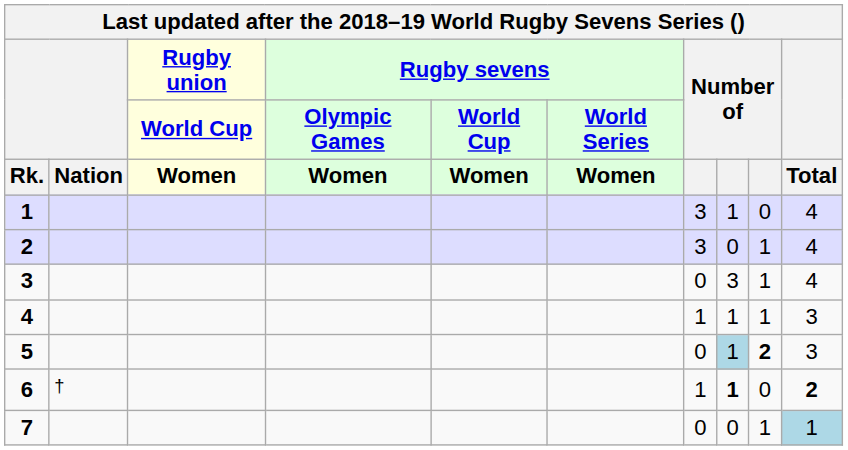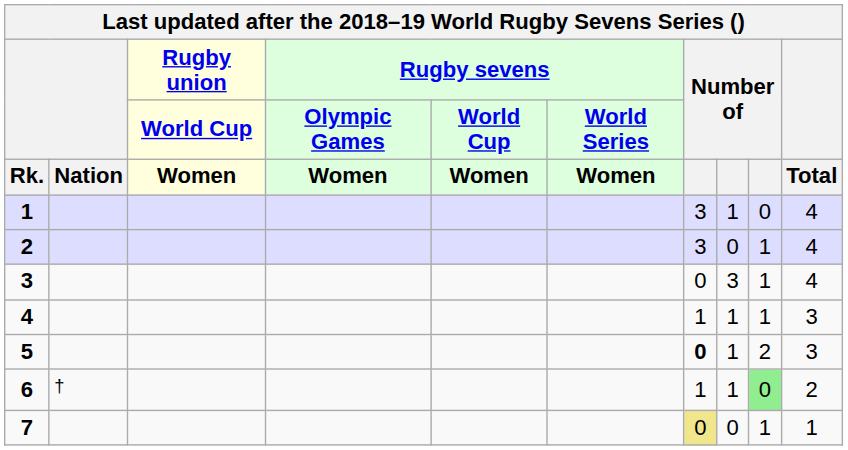(700, 351) normal -> (700, 351) bold
(733, 351) lightblue background -> (733, 351) no background
(765, 351) bold -> (765, 351) normal
(733, 389) bold -> (733, 389) normal
(765, 389) no background -> (765, 389) lightgreen background
(812, 389) bold -> (812, 389) normal
(700, 427) no background -> (700, 427) khaki background
(812, 427) lightblue background -> (812, 427) no background
